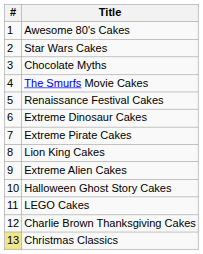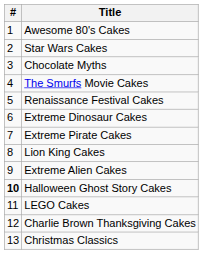(13, 188) normal -> (13, 188) bold
(13, 240) khaki background -> (13, 240) no background
